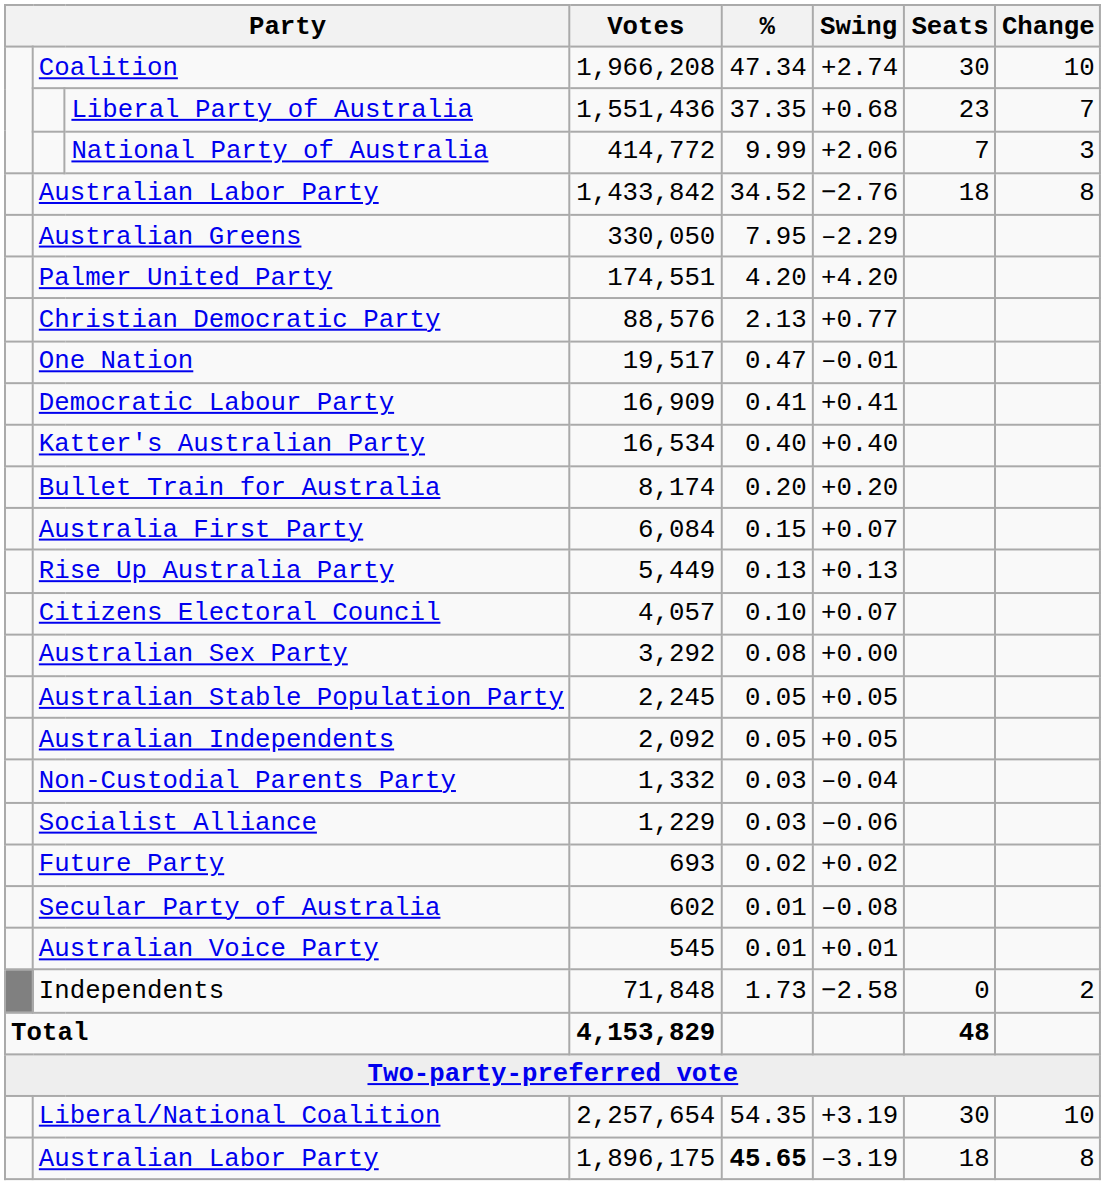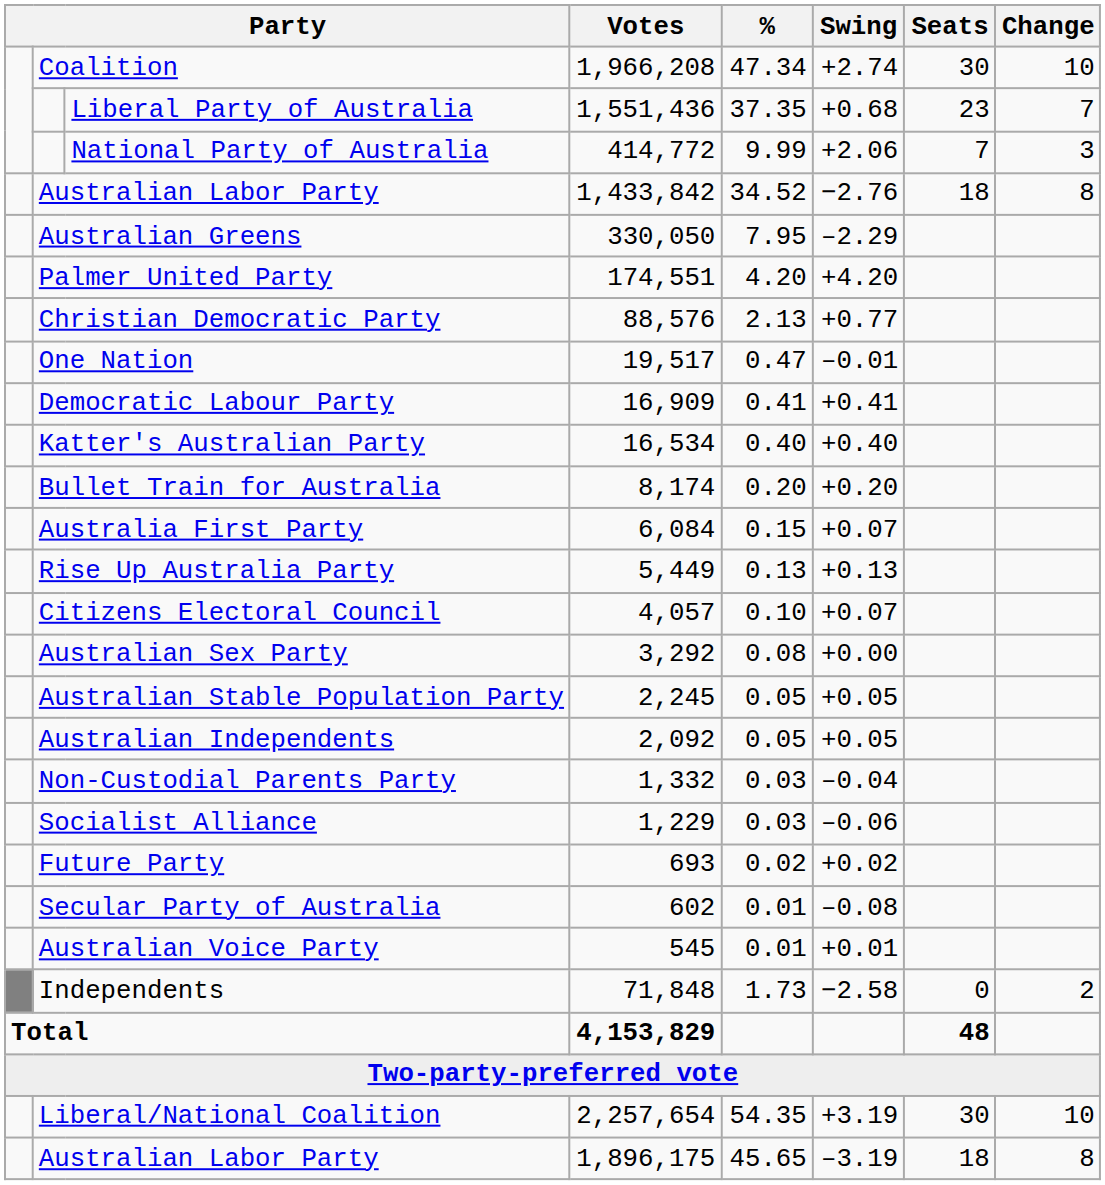(768, 1159) bold -> (768, 1159) normal
